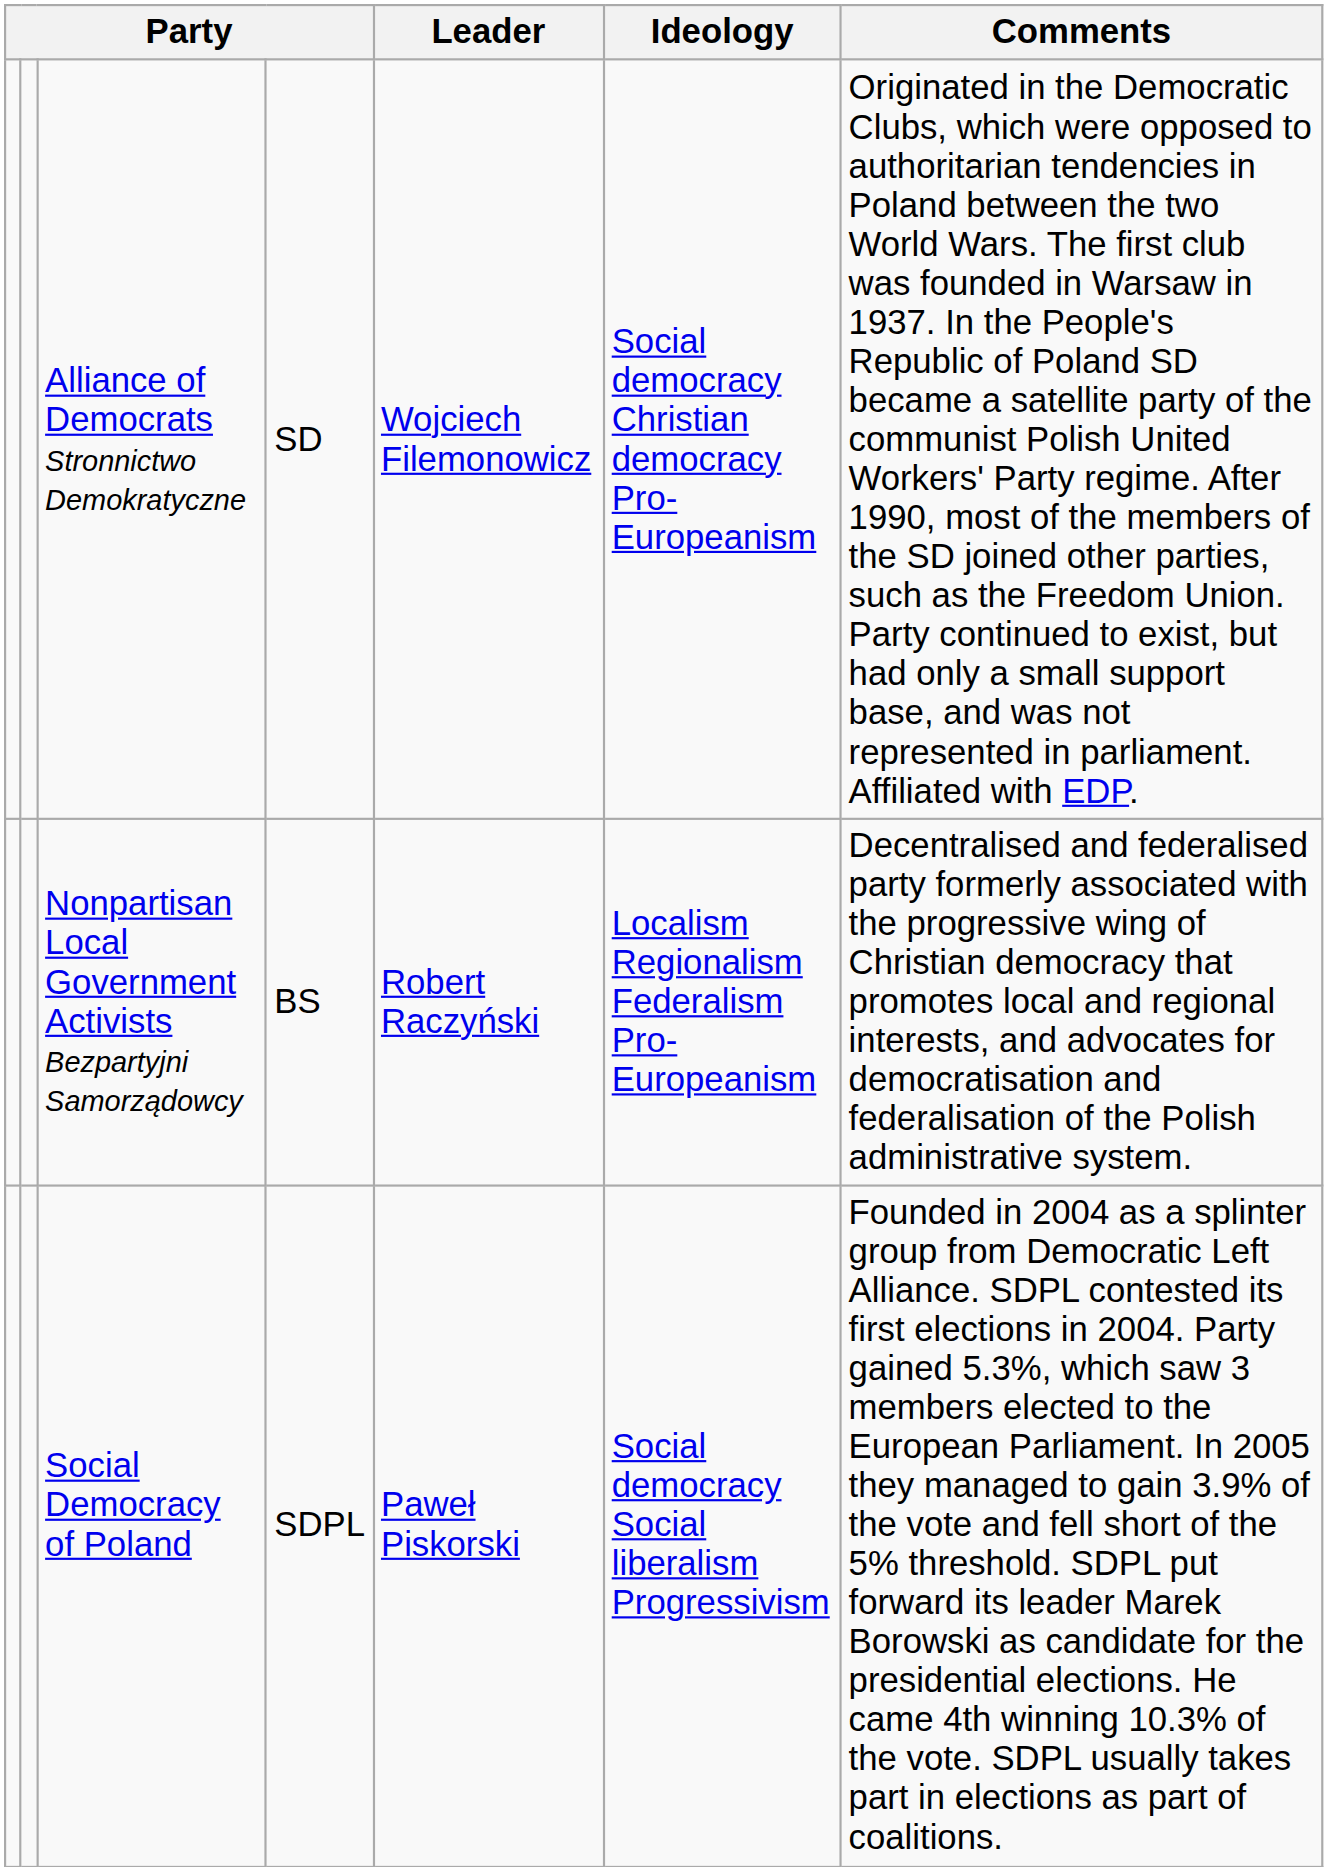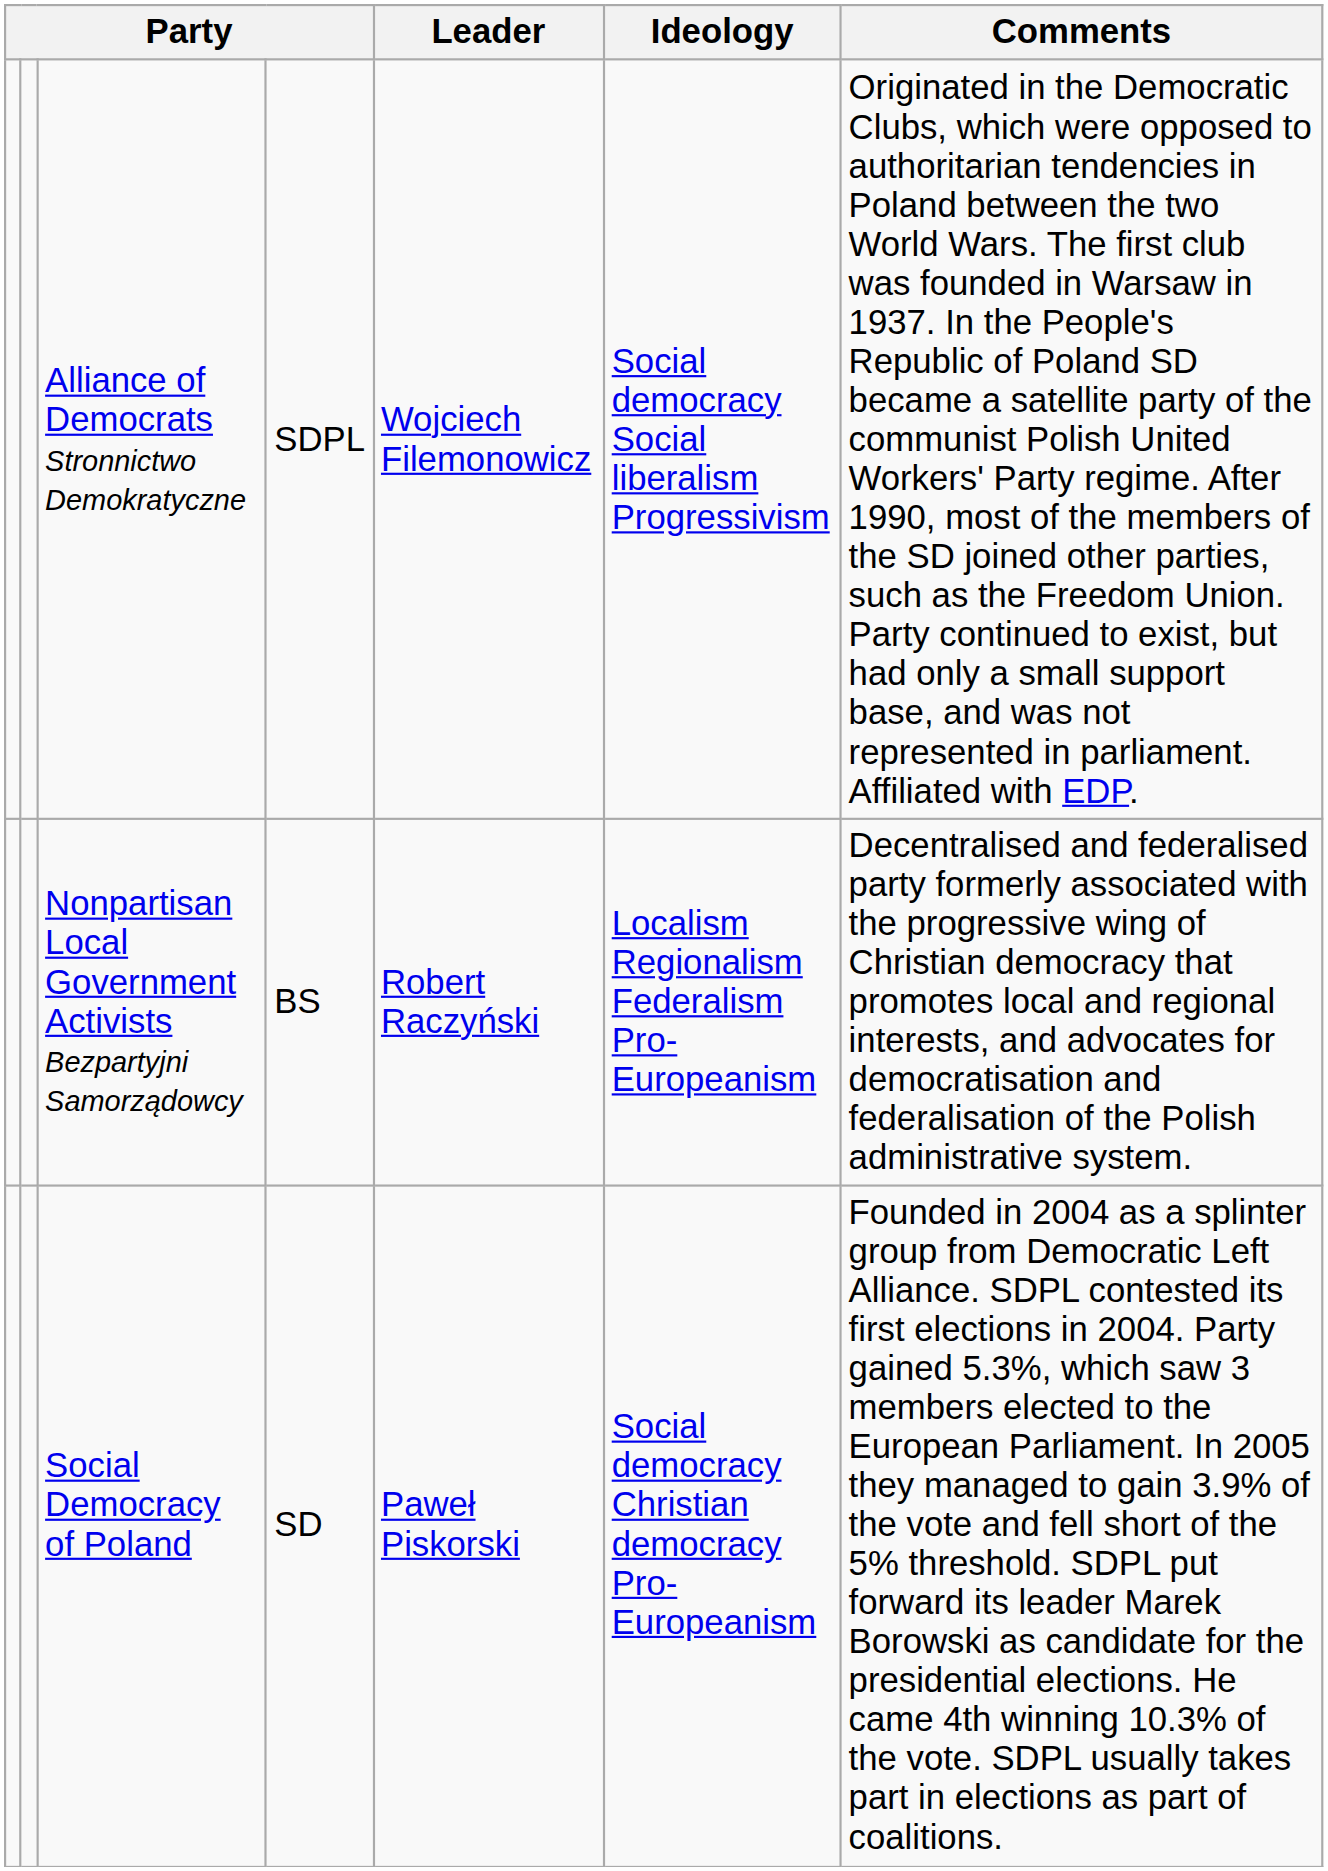(298, 438) SD -> (320, 438) SDPL
(714, 438) Social democracy Christian democracy Pro-Europeanism -> (721, 438) Social democracy Social liberalism Progressivism
(320, 1525) SDPL -> (298, 1525) SD
(721, 1525) Social democracy Social liberalism Progressivism -> (714, 1525) Social democracy Christian democracy Pro-Europeanism
